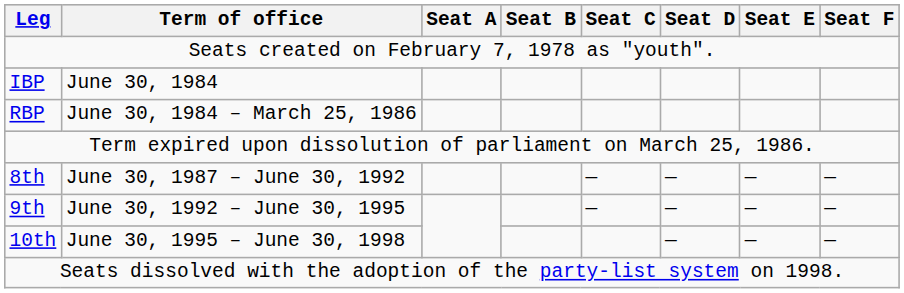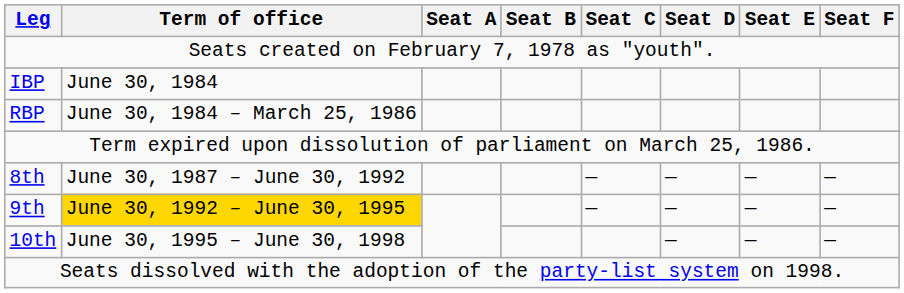(235, 210) no background -> (235, 210) gold background
